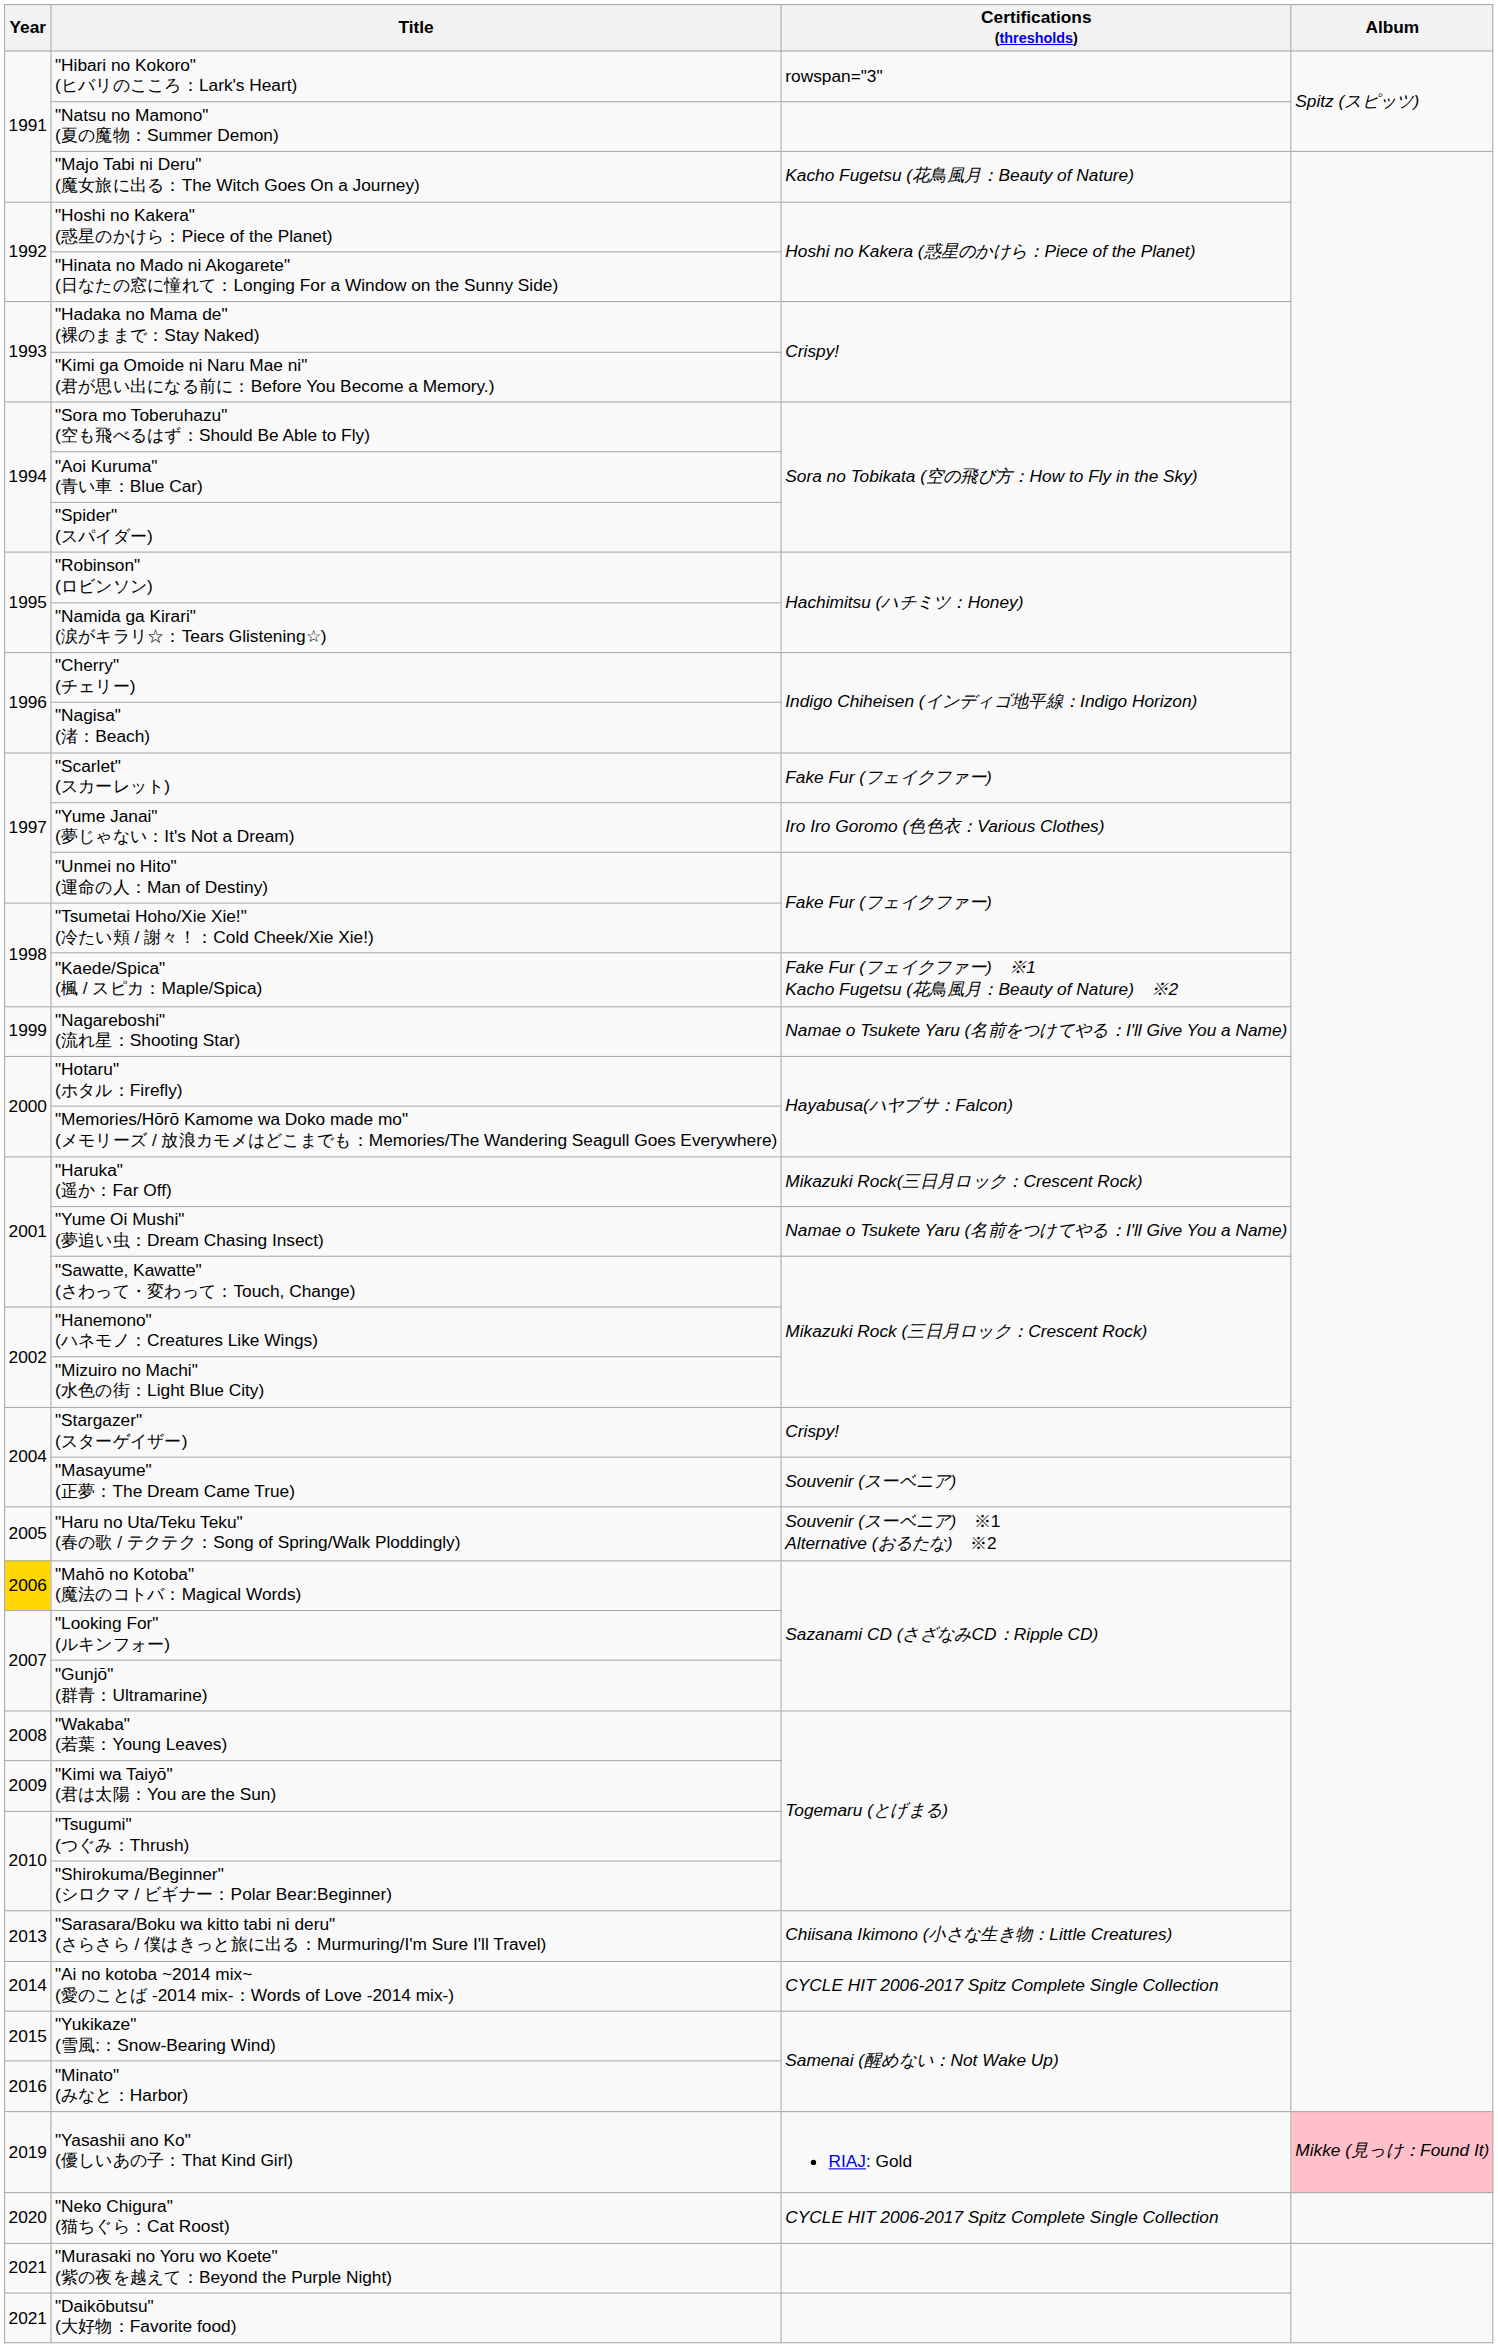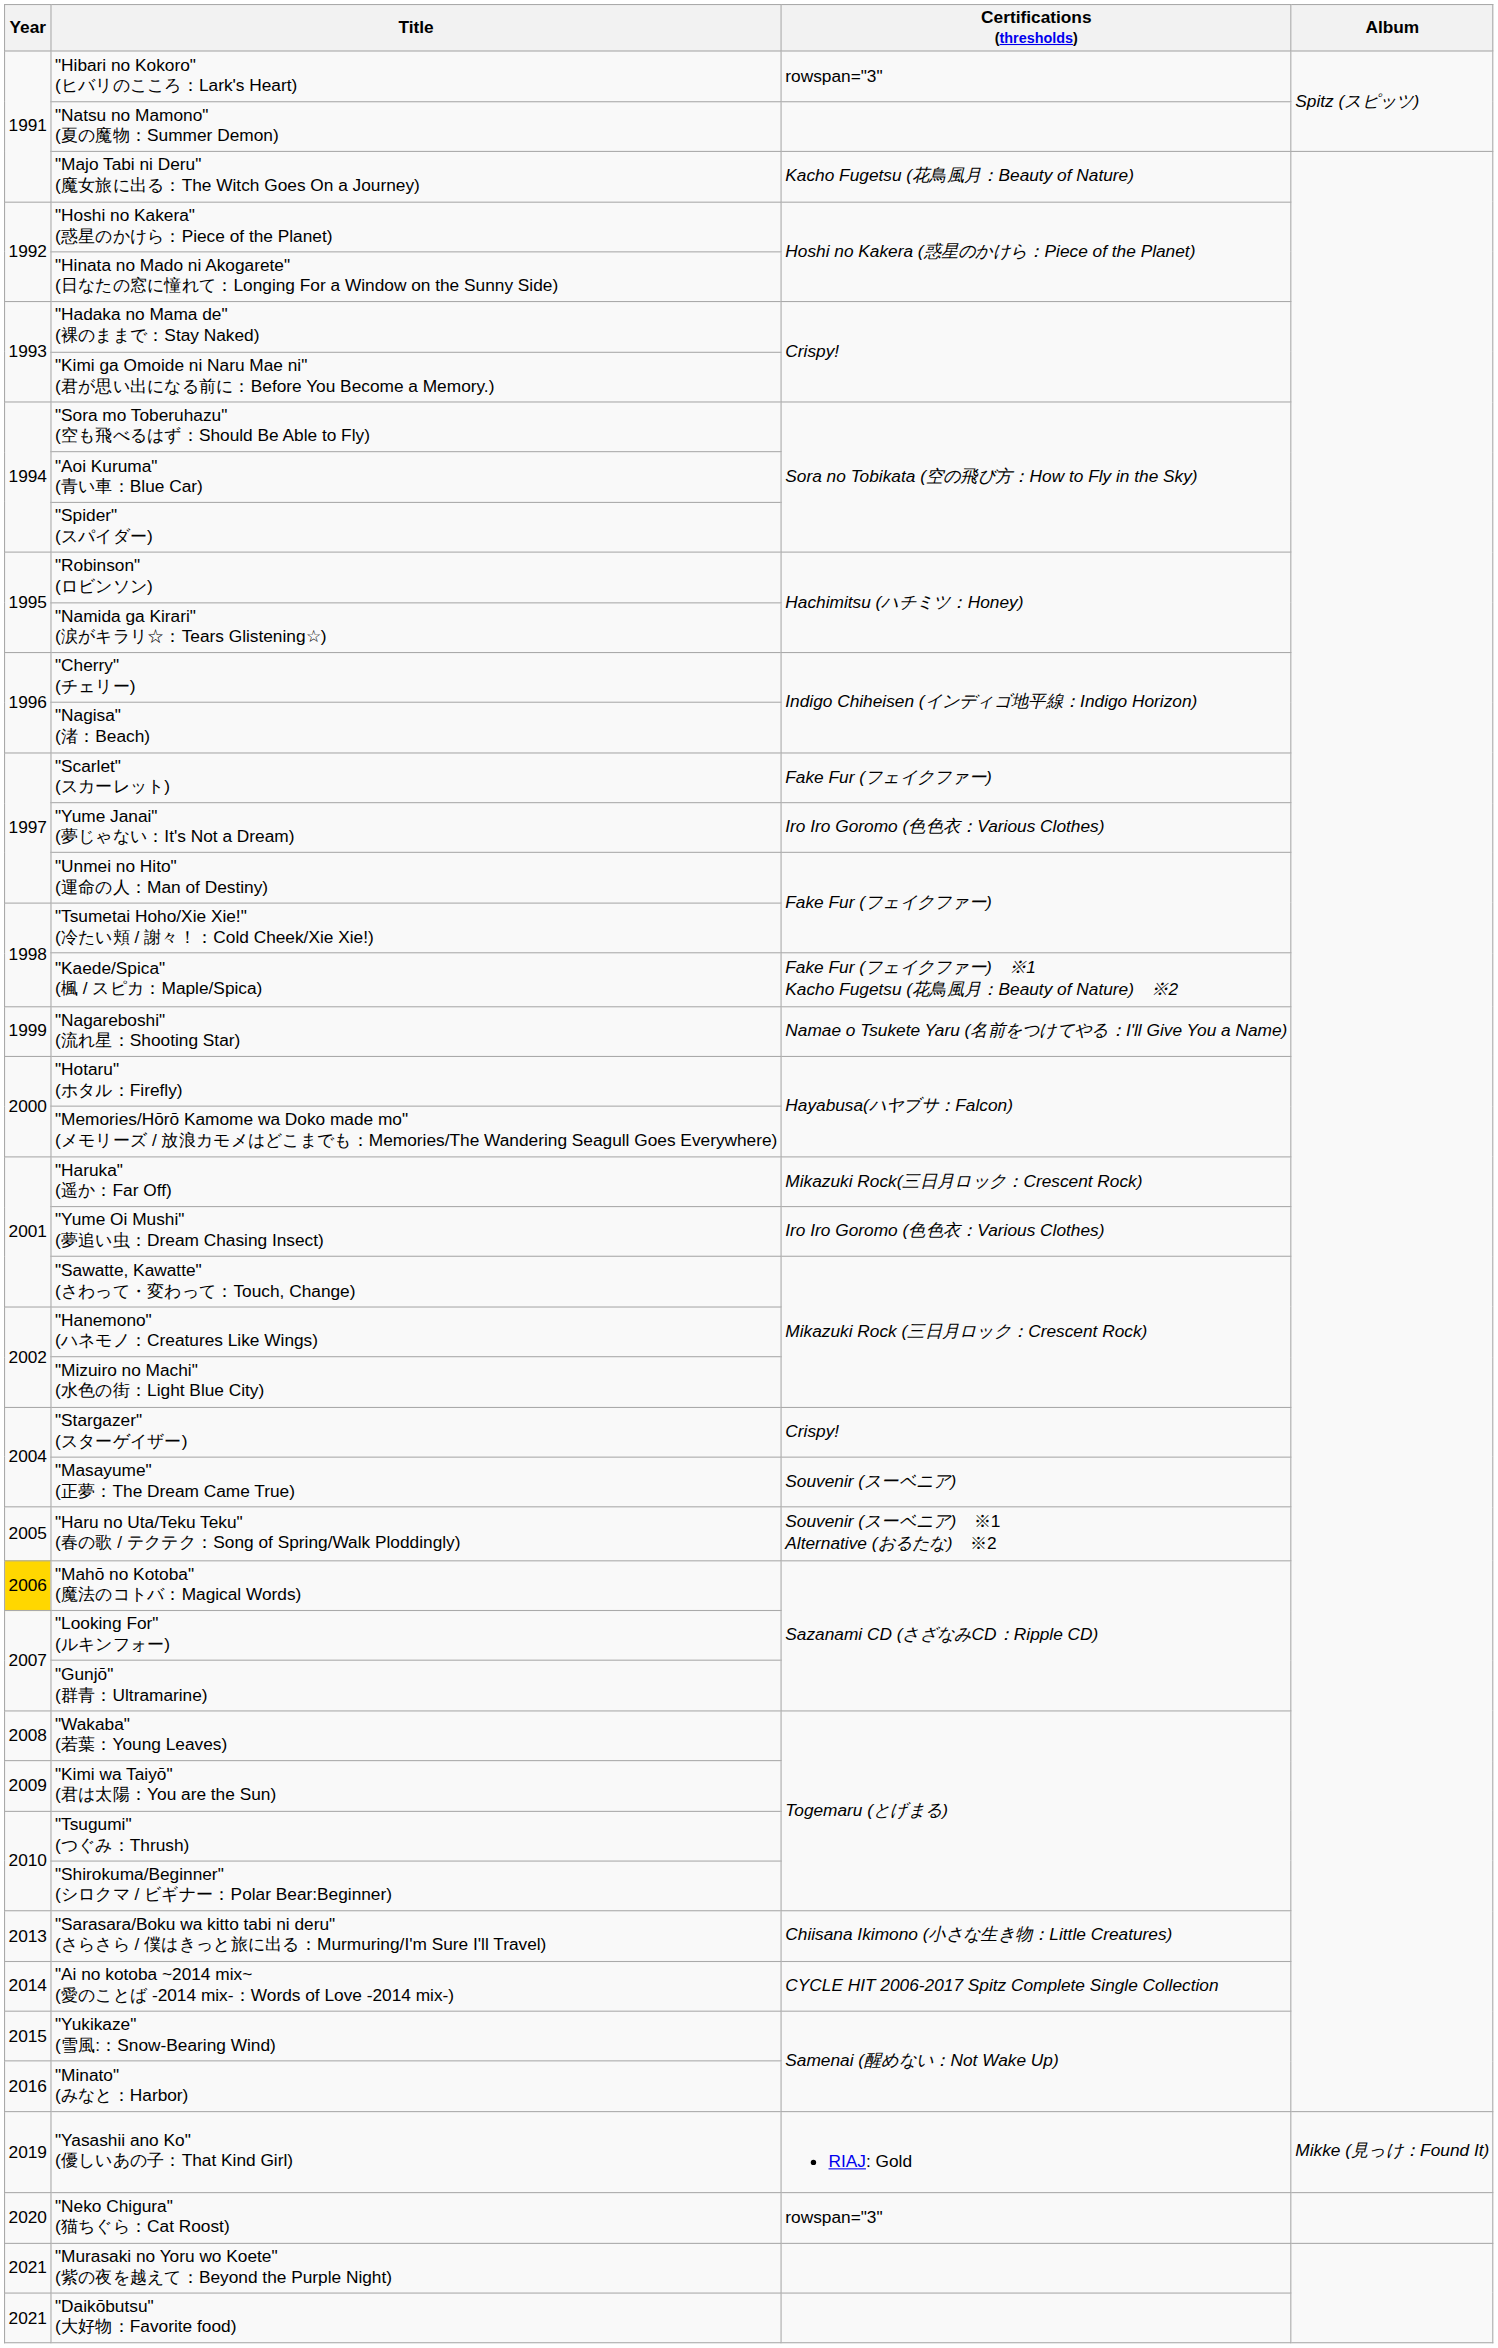(1036, 1231) Namae o Tsukete Yaru (名前をつけてやる：I'll Give You a Name) -> (945, 1231) Iro Iro Goromo (色色衣：Various Clothes)
(1392, 2151) pink background -> (1392, 2151) no background
(1002, 2217) CYCLE HIT 2006-2017 Spitz Complete Single Collection -> (834, 2217) rowspan="3"
